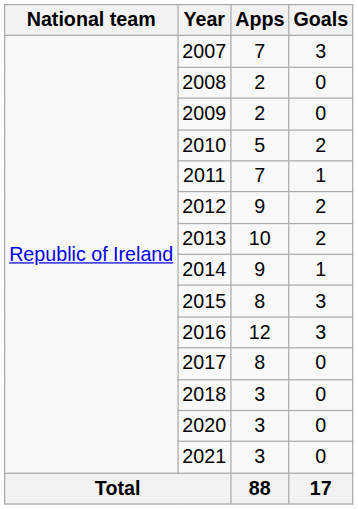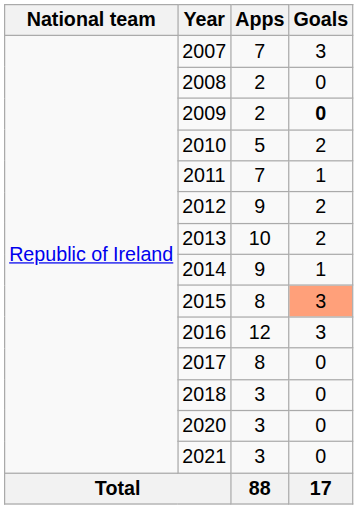(321, 113) normal -> (321, 113) bold
(321, 301) no background -> (321, 301) lightsalmon background
